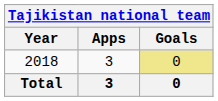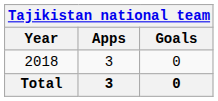(176, 62) khaki background -> (176, 62) no background
